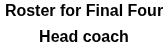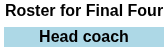(84, 36) no background -> (84, 36) lightblue background
